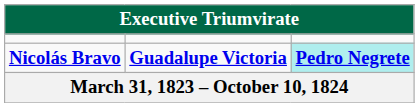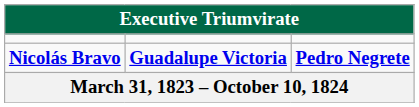(353, 57) paleturquoise background -> (353, 57) no background
